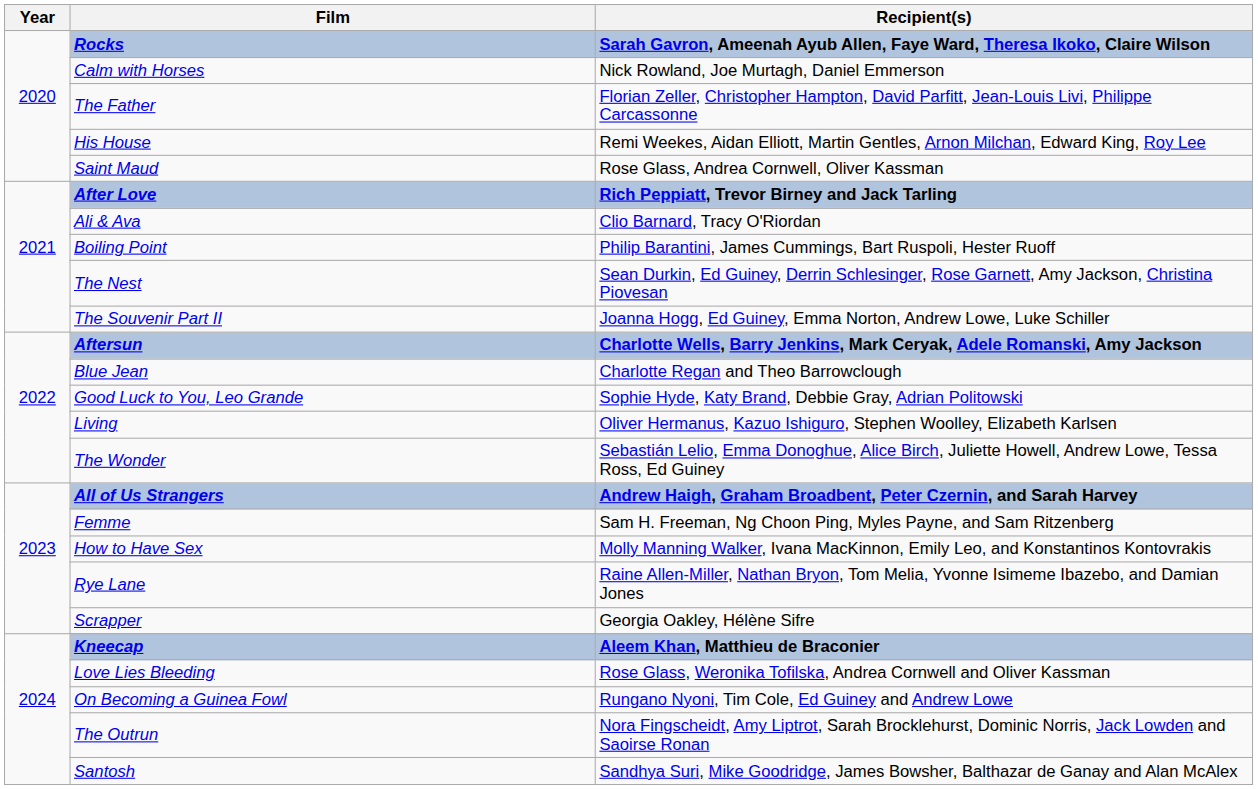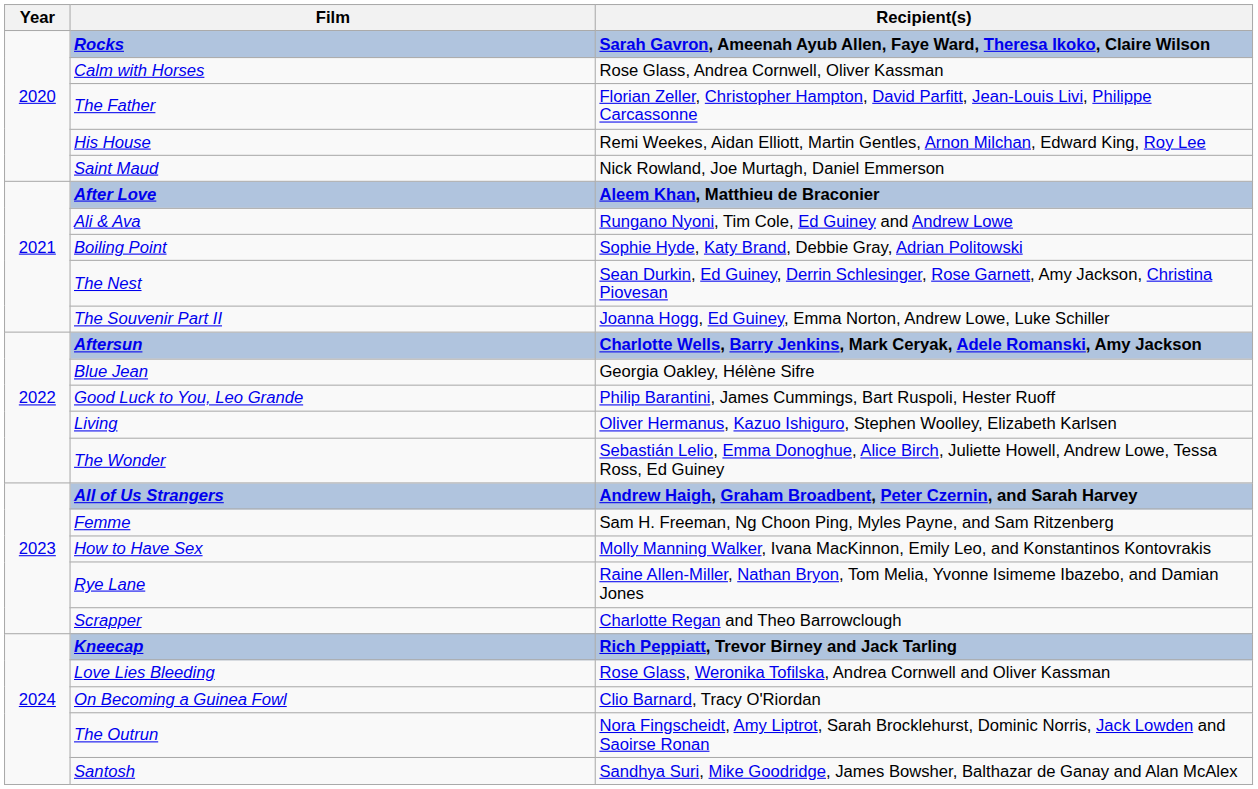(772, 70) Nick Rowland, Joe Murtagh, Daniel Emmerson -> (771, 70) Rose Glass, Andrea Cornwell, Oliver Kassman
(771, 168) Rose Glass, Andrea Cornwell, Oliver Kassman -> (772, 168) Nick Rowland, Joe Murtagh, Daniel Emmerson
(778, 194) Rich Peppiatt, Trevor Birney and Jack Tarling -> (739, 194) Aleem Khan, Matthieu de Braconier
(710, 221) Clio Barnard, Tracy O'Riordan -> (806, 221) Rungano Nyoni, Tim Cole, Ed Guiney and Andrew Lowe
(827, 247) Philip Barantini, James Cummings, Bart Ruspoli, Hester Ruoff -> (811, 247) Sophie Hyde, Katy Brand, Debbie Gray, Adrian Politowski
(750, 371) Charlotte Regan and Theo Barrowclough -> (707, 371) Georgia Oakley, Hélène Sifre
(811, 398) Sophie Hyde, Katy Brand, Debbie Gray, Adrian Politowski -> (827, 398) Philip Barantini, James Cummings, Bart Ruspoli, Hester Ruoff
(707, 620) Georgia Oakley, Hélène Sifre -> (750, 620) Charlotte Regan and Theo Barrowclough
(739, 646) Aleem Khan, Matthieu de Braconier -> (778, 646) Rich Peppiatt, Trevor Birney and Jack Tarling
(806, 699) Rungano Nyoni, Tim Cole, Ed Guiney and Andrew Lowe -> (710, 699) Clio Barnard, Tracy O'Riordan
